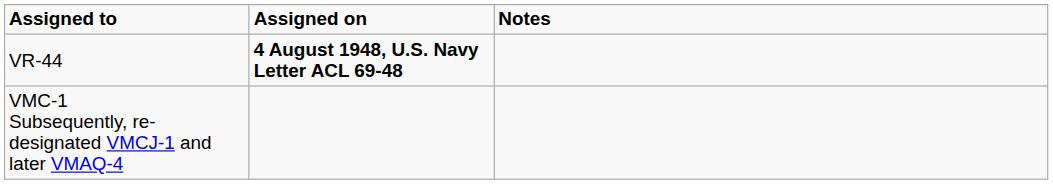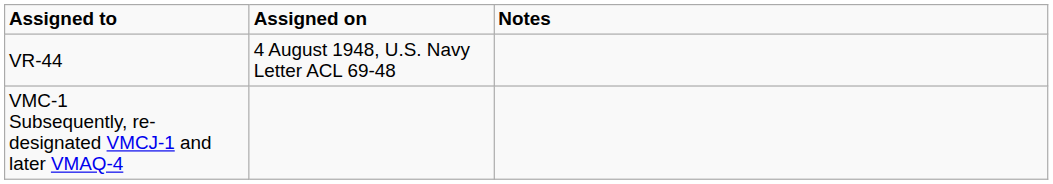(366, 60) bold -> (362, 60) normal
